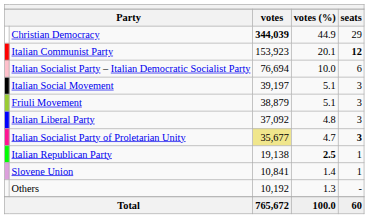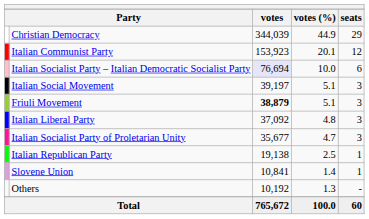(272, 35) bold -> (272, 35) normal
(357, 52) bold -> (357, 52) normal
(275, 69) no background -> (275, 69) lavender background
(275, 103) normal -> (275, 103) bold
(275, 137) khaki background -> (275, 137) no background
(359, 137) bold -> (359, 137) normal
(329, 154) bold -> (329, 154) normal
